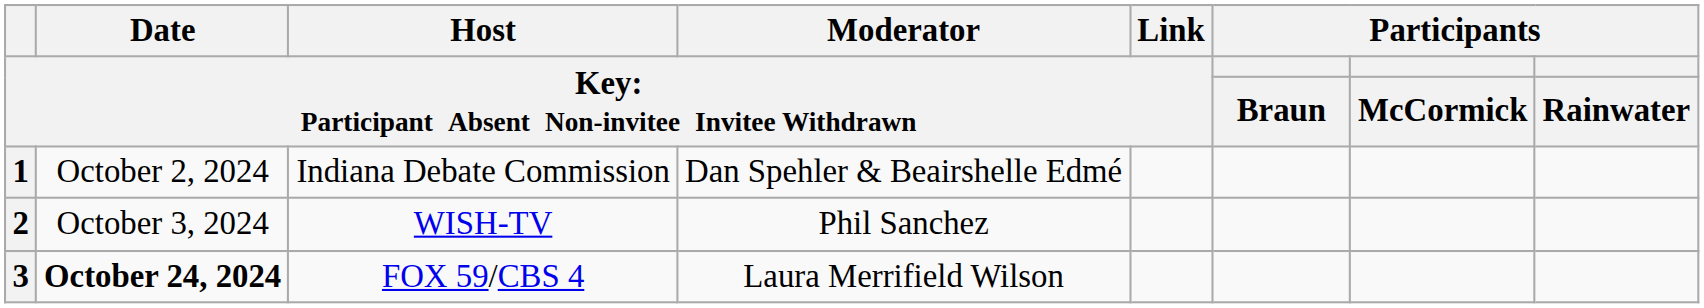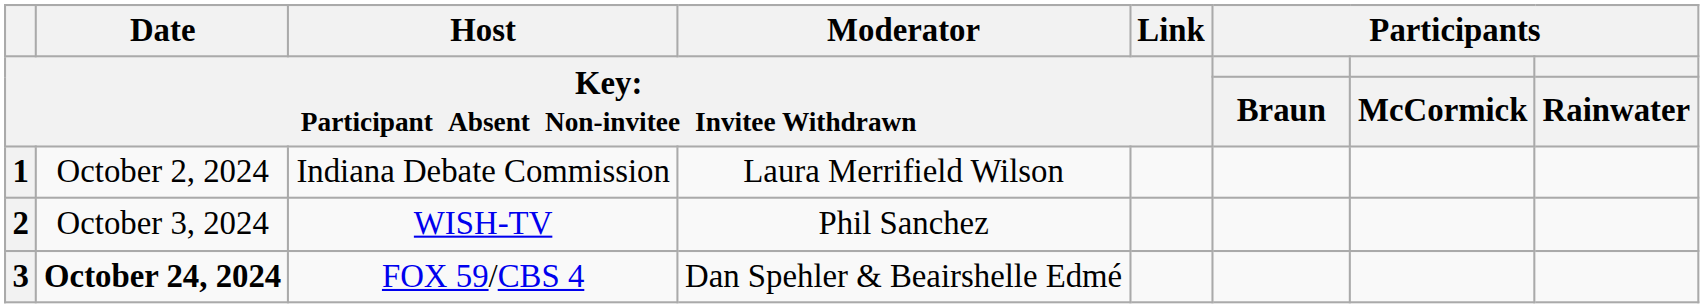(904, 171) Dan Spehler & Beairshelle Edmé -> (904, 171) Laura Merrifield Wilson
(904, 275) Laura Merrifield Wilson -> (904, 275) Dan Spehler & Beairshelle Edmé
